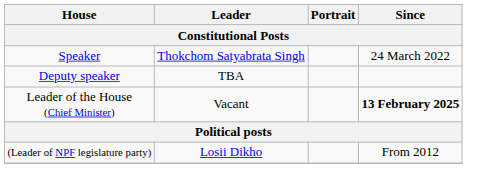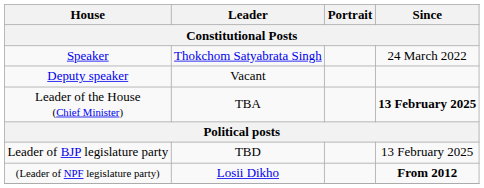(231, 76) TBA -> (248, 76) Vacant
(231, 104) Vacant -> (248, 104) TBA
+ row: (88, 152)
(410, 152) normal -> (427, 173) bold
